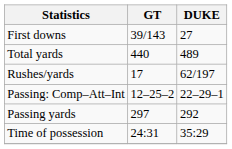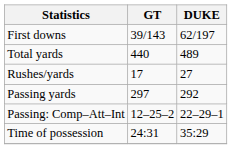(186, 34) 27 -> (197, 34) 62/197
(197, 74) 62/197 -> (186, 74) 27
rows swapped: (41, 113) <-> (66, 94)
